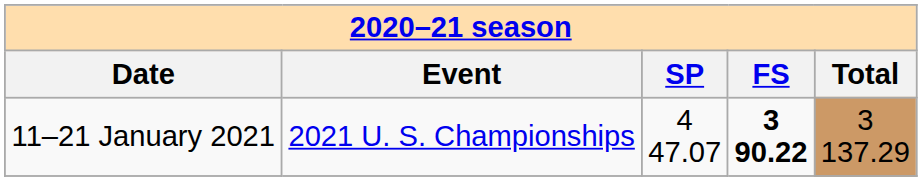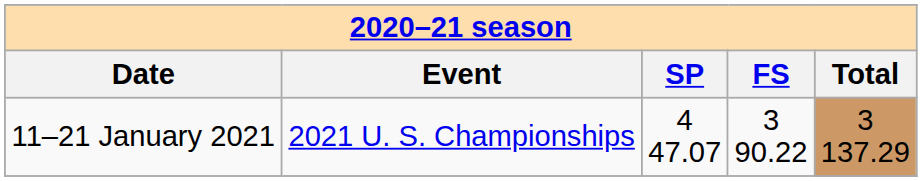(771, 136) bold -> (771, 136) normal
